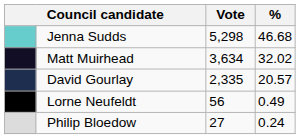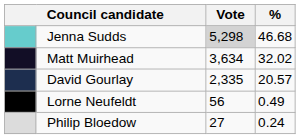(226, 36) no background -> (226, 36) lightgrey background
